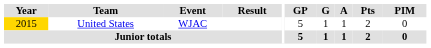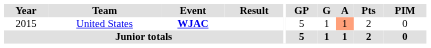(26, 23) gold background -> (26, 23) no background
(193, 23) normal -> (193, 23) bold
(344, 23) no background -> (345, 23) lightsalmon background
